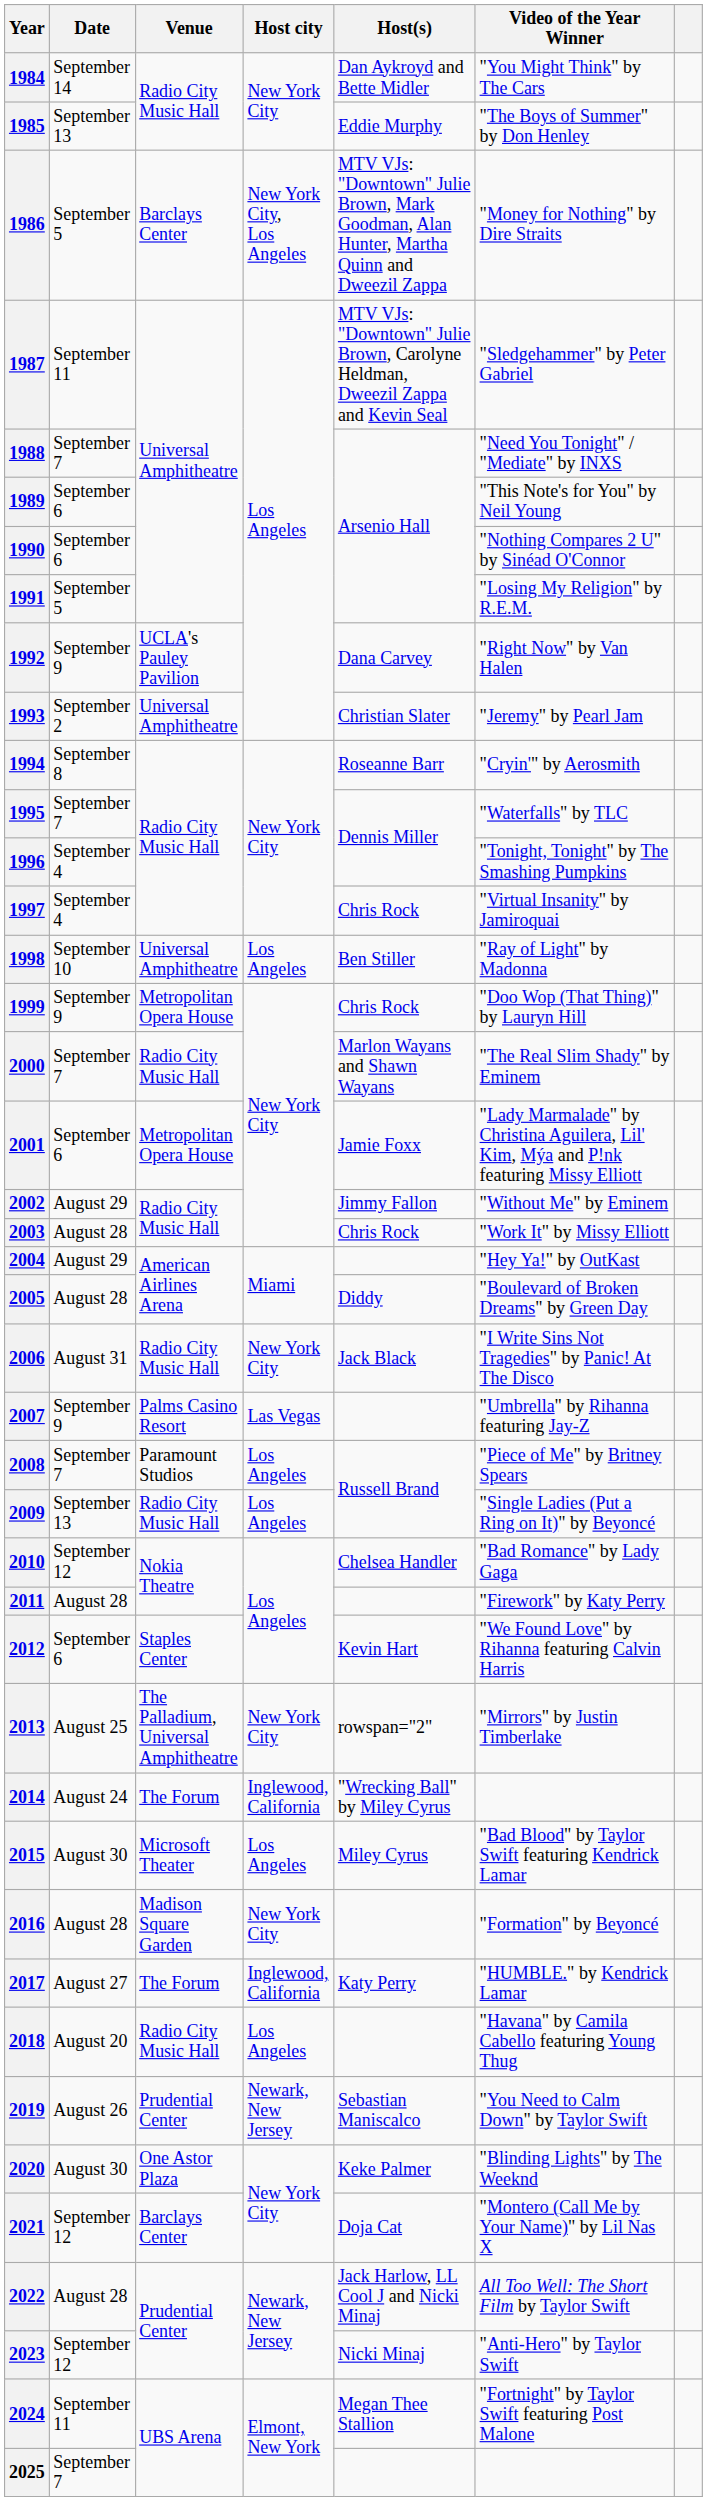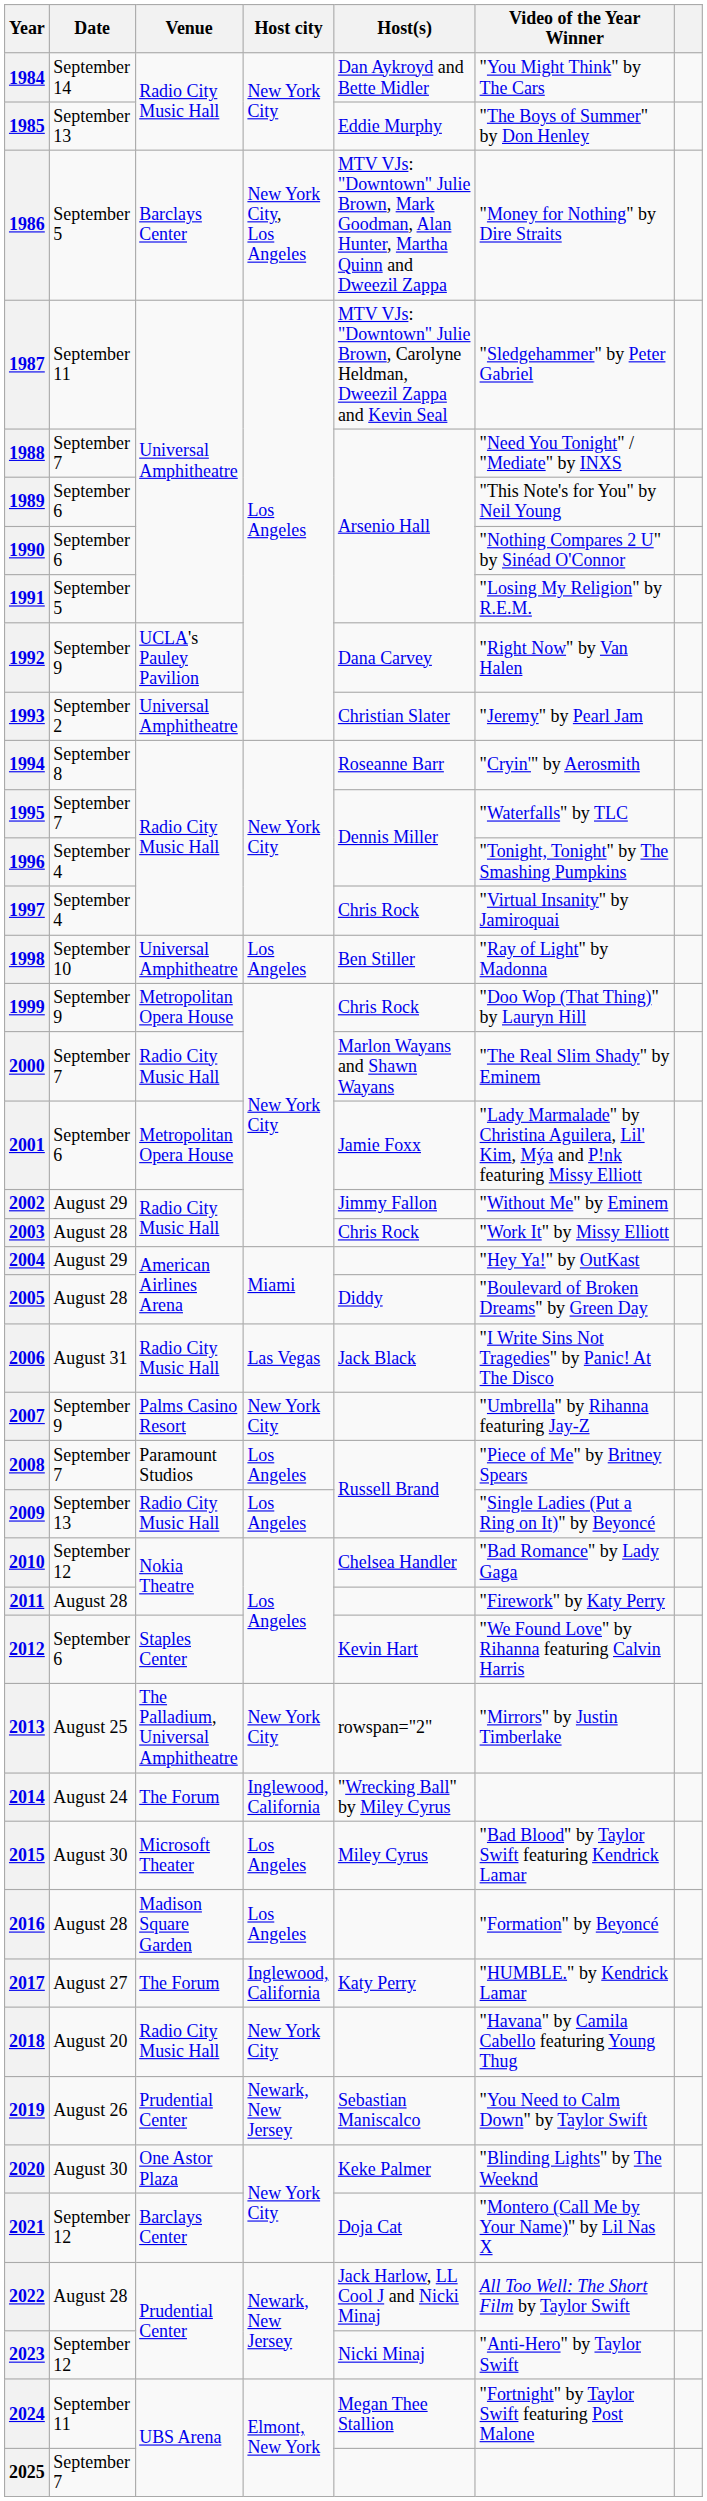(284, 1357) New York City -> (284, 1357) Las Vegas
(284, 1416) Las Vegas -> (284, 1416) New York City
(284, 1924) New York City -> (277, 1924) Los Angeles
(277, 2041) Los Angeles -> (284, 2041) New York City
